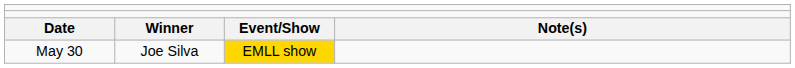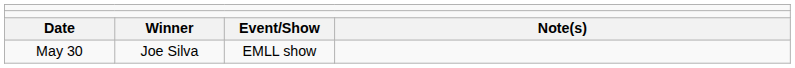(279, 51) gold background -> (279, 51) no background
